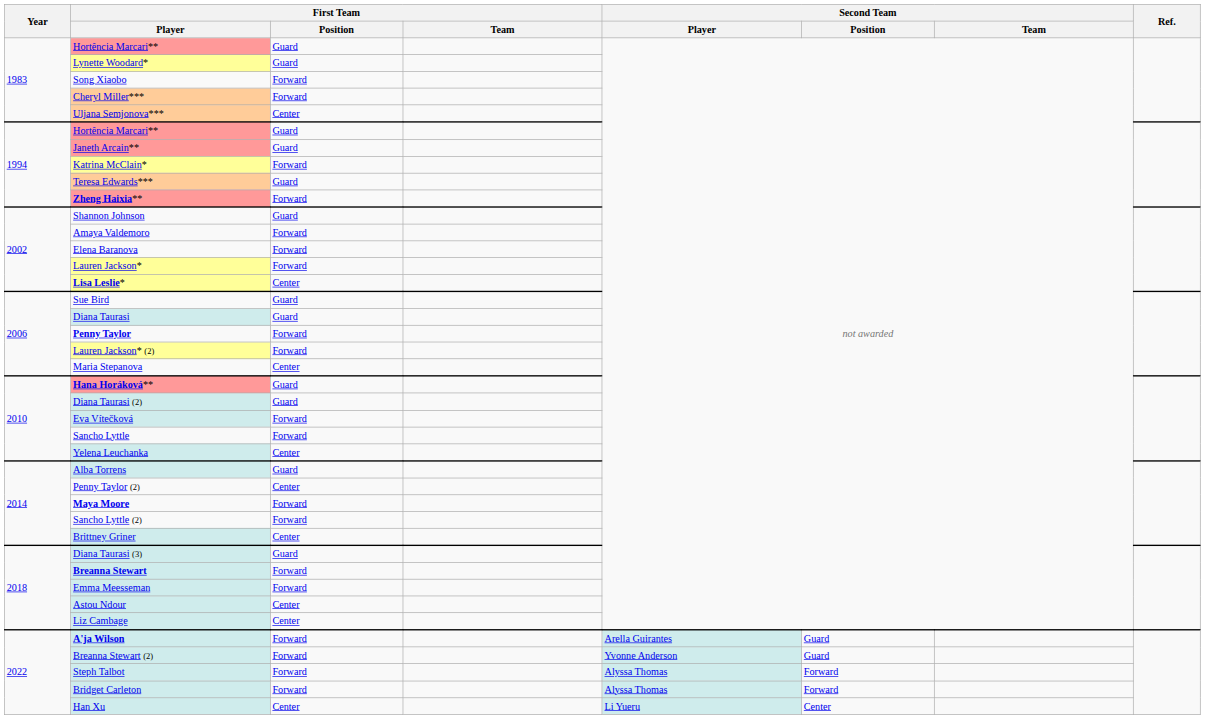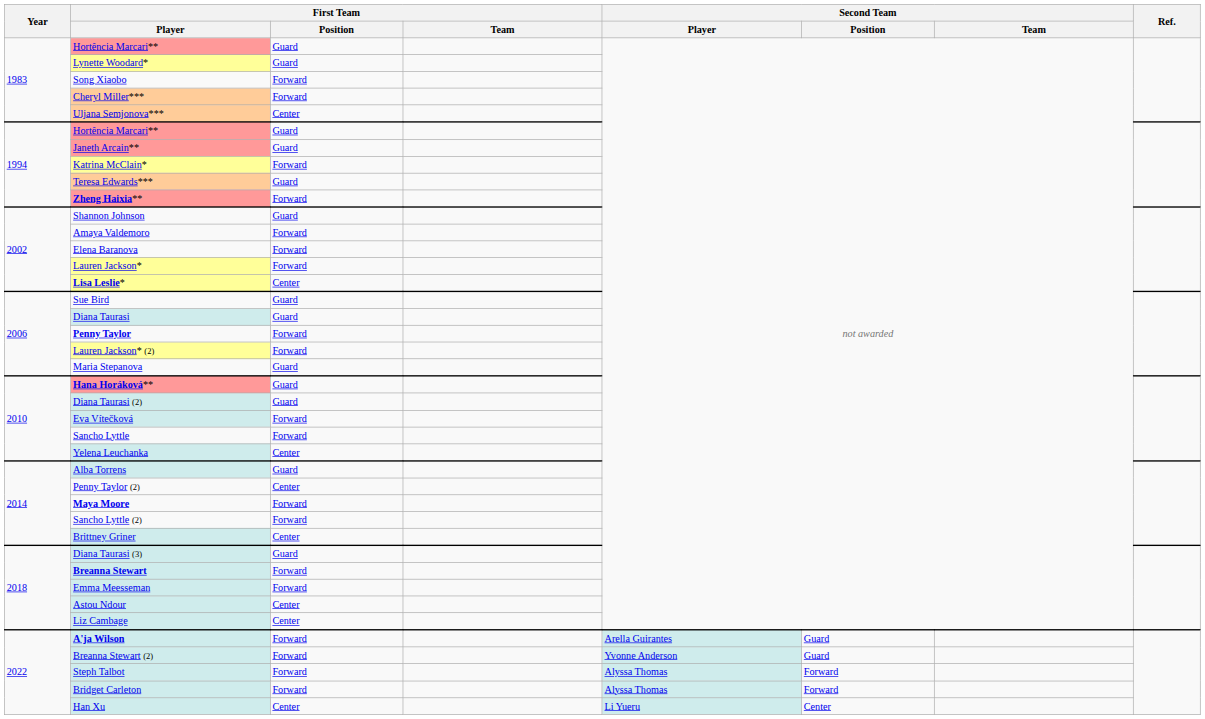(286, 367) Center -> (285, 367) Guard
